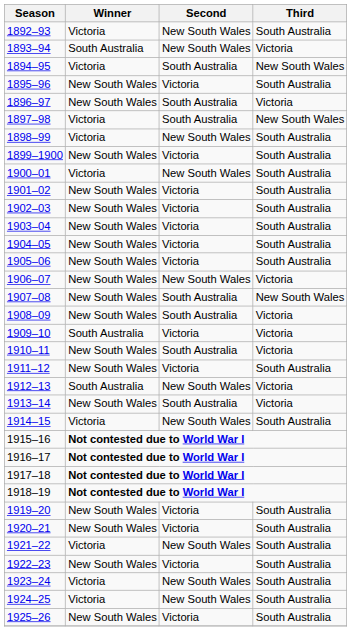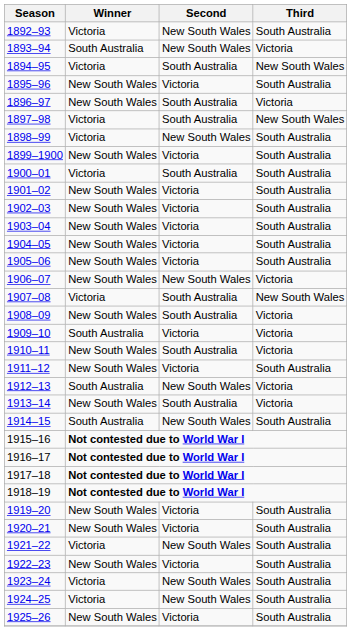(206, 173) New South Wales -> (200, 173) South Australia
(112, 297) New South Wales -> (87, 297) Victoria
(87, 421) Victoria -> (106, 421) South Australia
